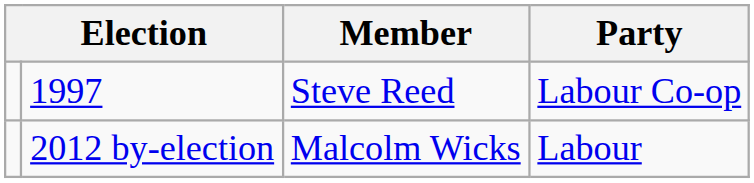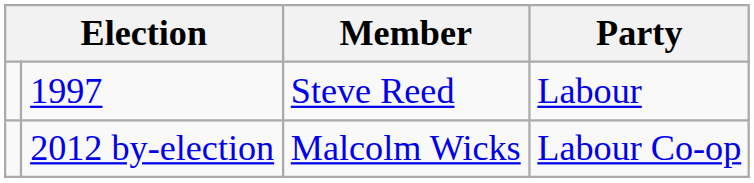(639, 90) Labour Co-op -> (590, 90) Labour
(590, 147) Labour -> (639, 147) Labour Co-op
